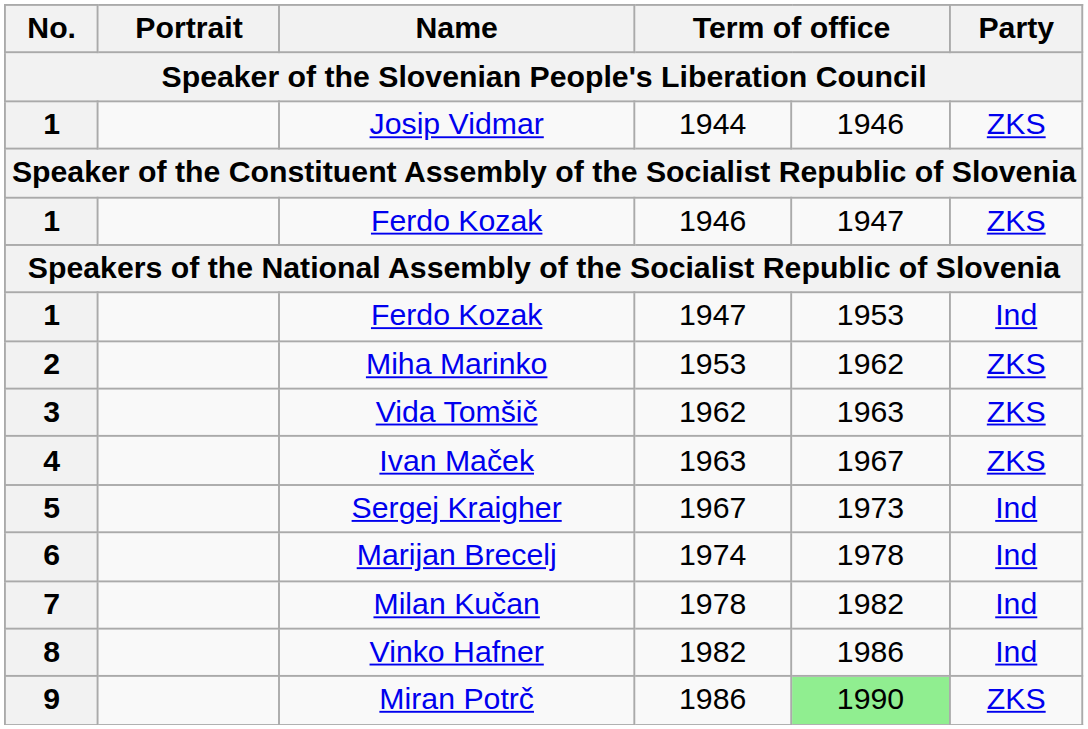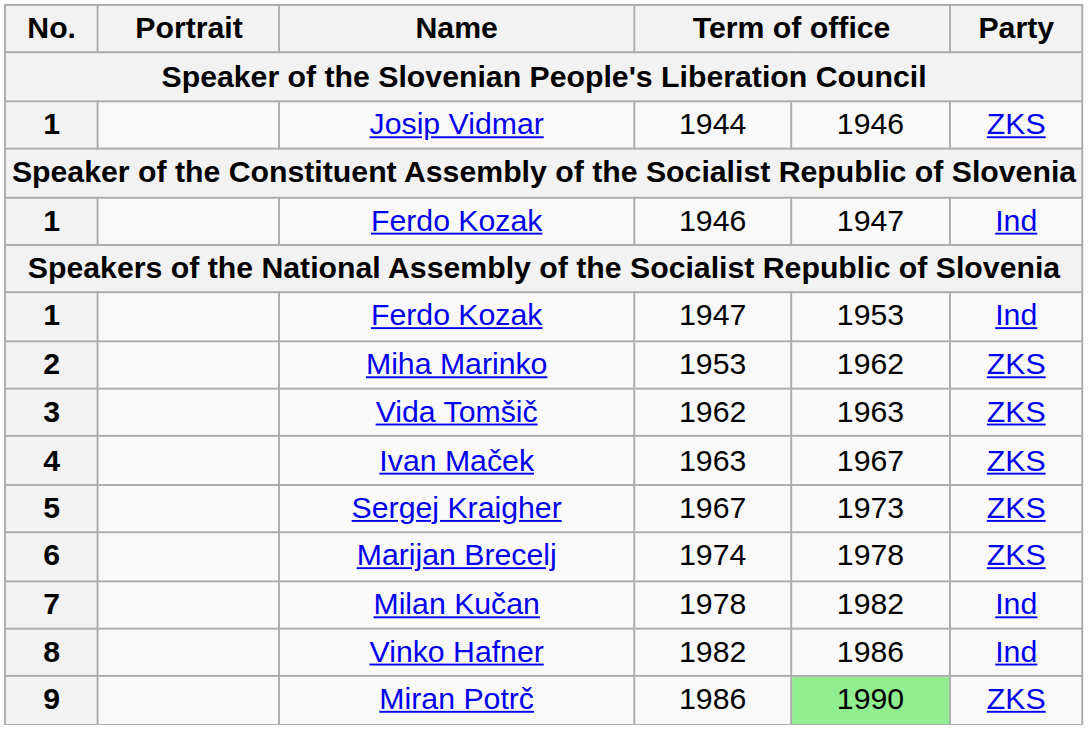(1016, 220) ZKS -> (1016, 220) Ind
(1016, 508) Ind -> (1016, 508) ZKS
(1016, 556) Ind -> (1016, 556) ZKS
